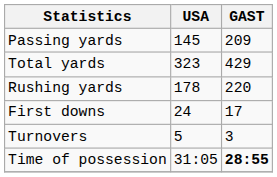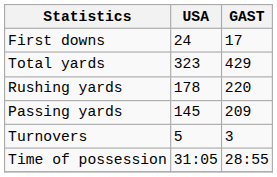rows swapped: (57, 112) <-> (65, 40)
(247, 160) bold -> (247, 160) normal
